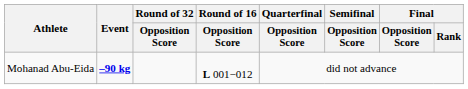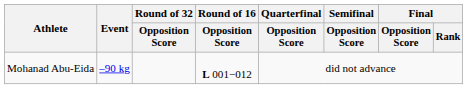(115, 68) bold -> (115, 68) normal
